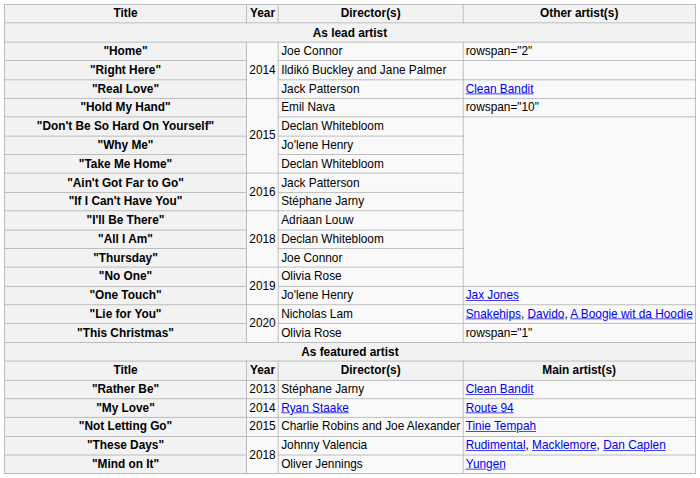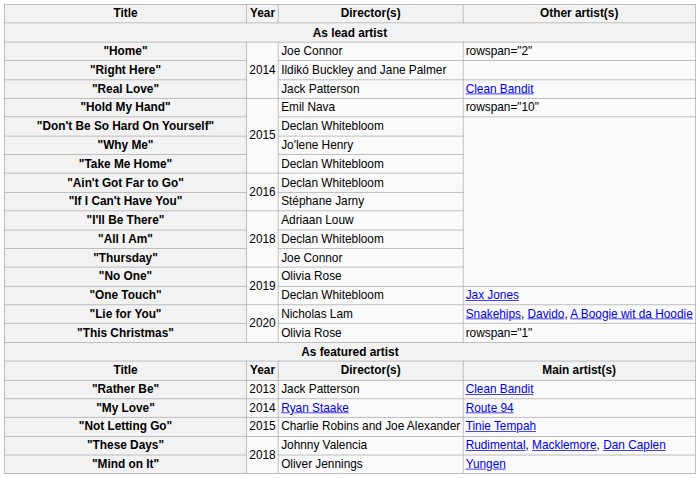(320, 182) Jack Patterson -> (332, 182) Declan Whitebloom
(317, 295) Jo'lene Henry -> (332, 295) Declan Whitebloom
(323, 389) Stéphane Jarny -> (320, 389) Jack Patterson
